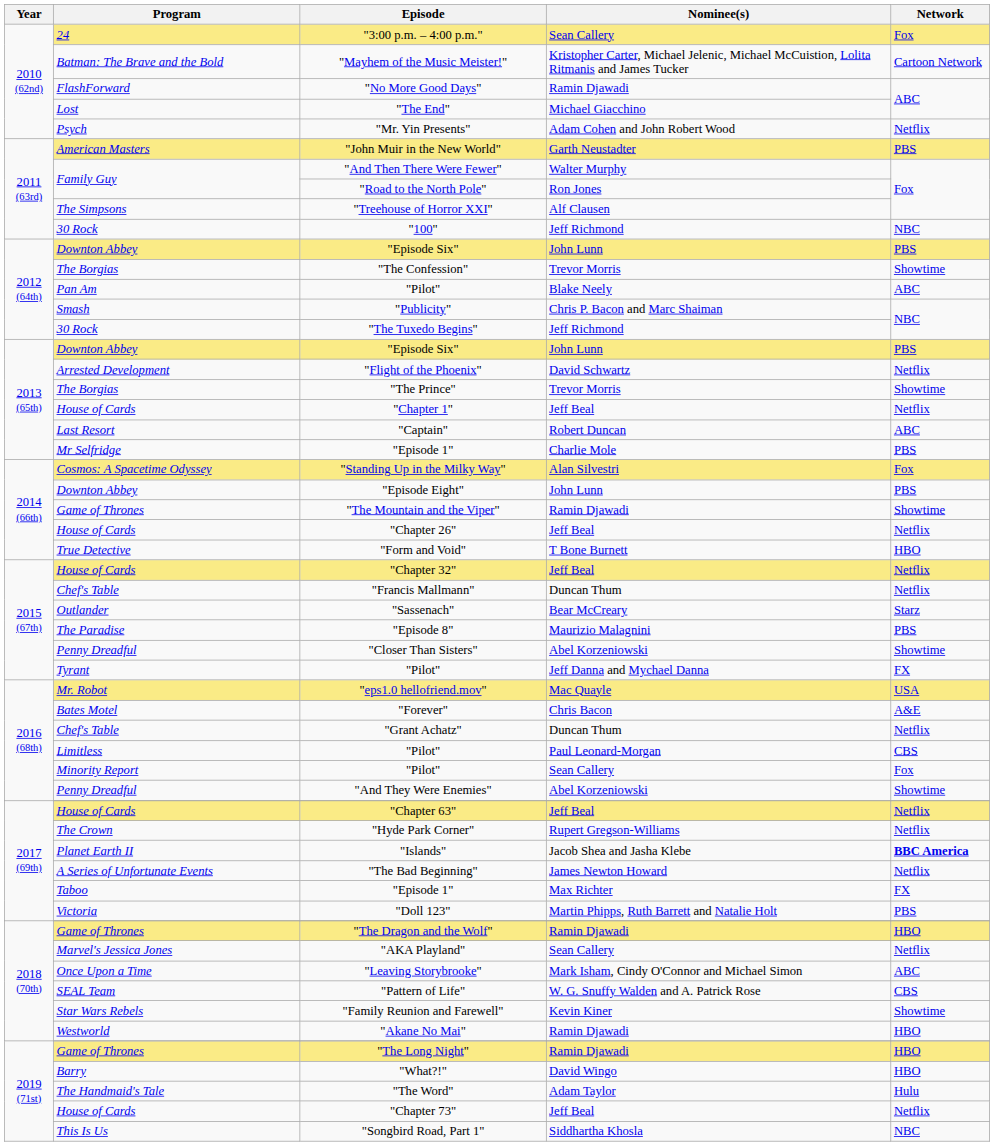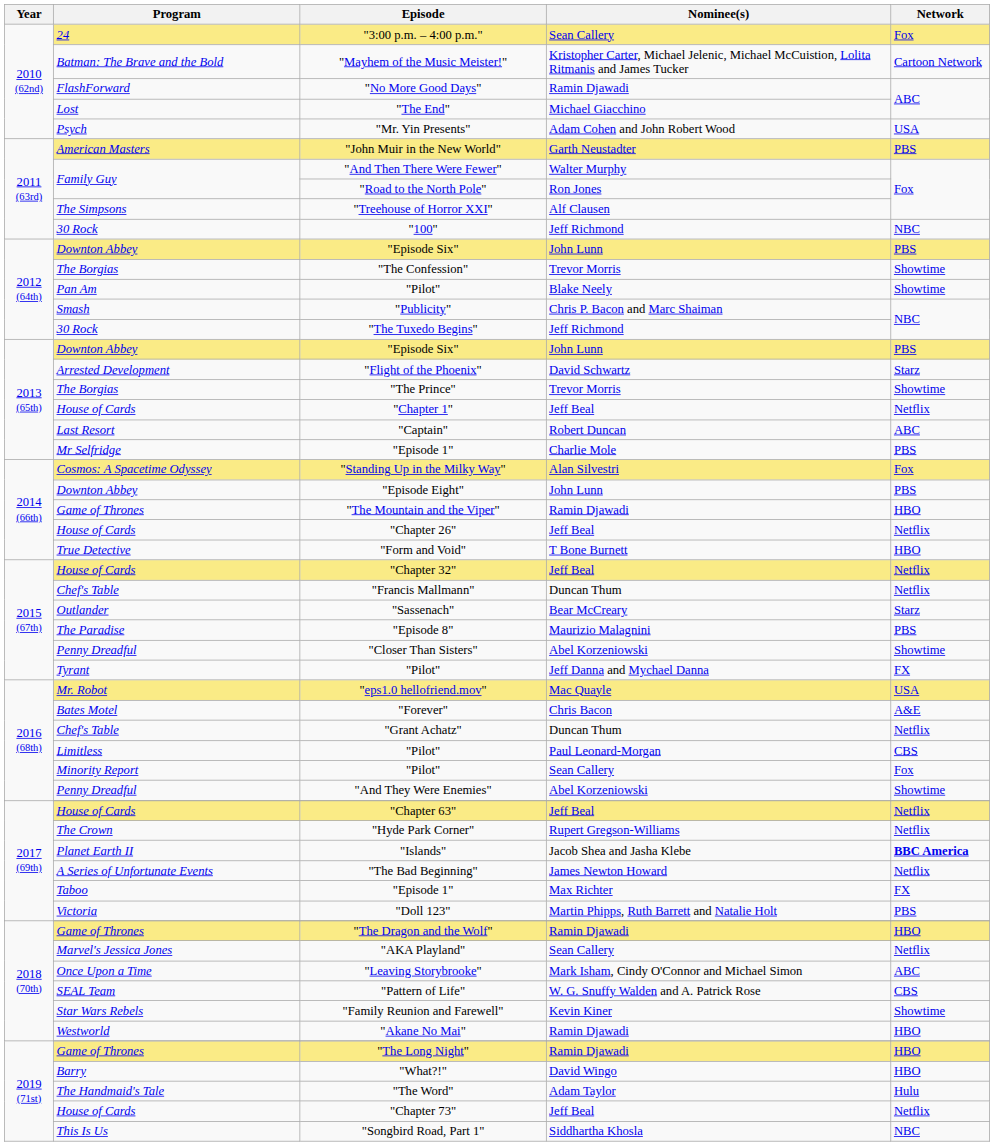(912, 128) Netflix -> (907, 128) USA
(907, 289) ABC -> (920, 289) Showtime
(912, 369) Netflix -> (907, 369) Starz
(920, 509) Showtime -> (907, 509) HBO
